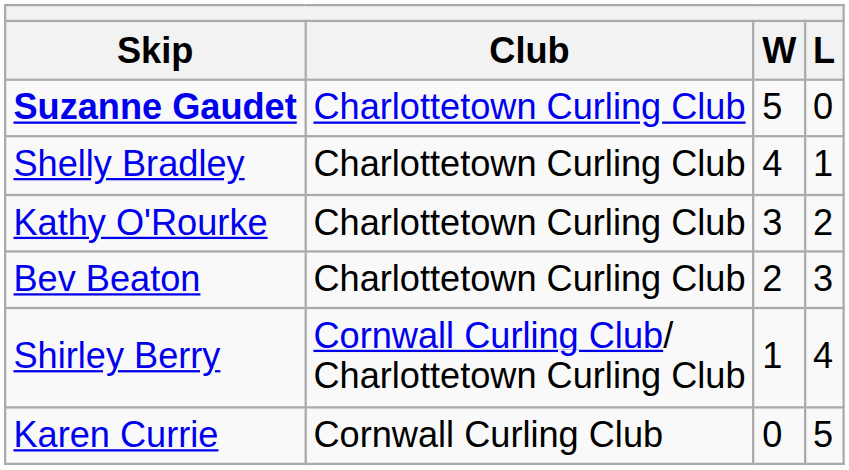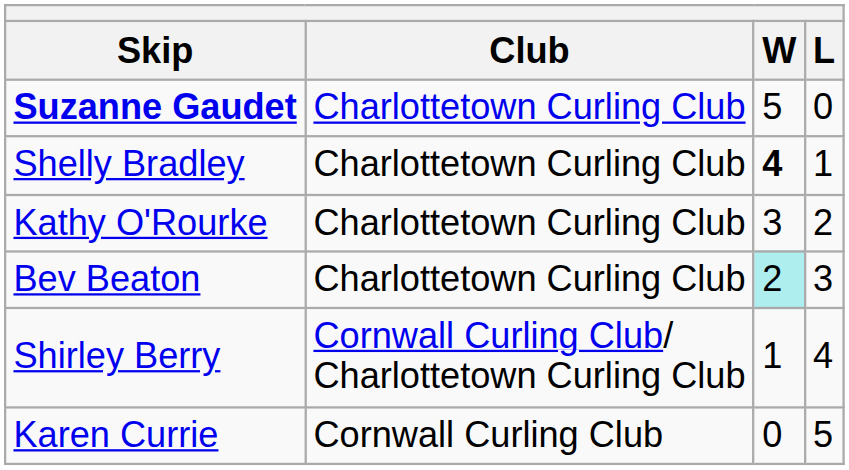(772, 164) normal -> (772, 164) bold
(772, 279) no background -> (772, 279) paleturquoise background
